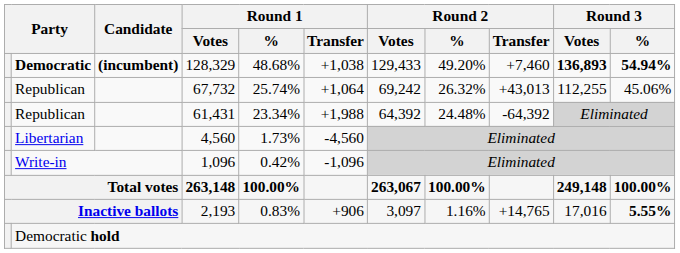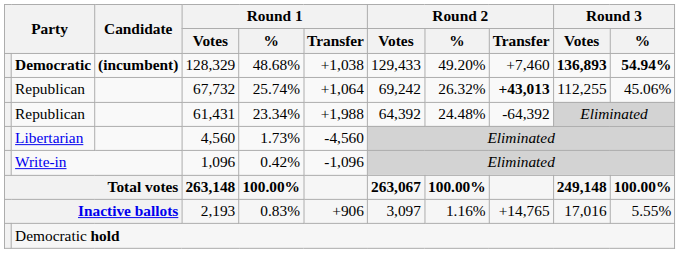(524, 89) normal -> (524, 89) bold
(650, 211) bold -> (651, 211) normal
